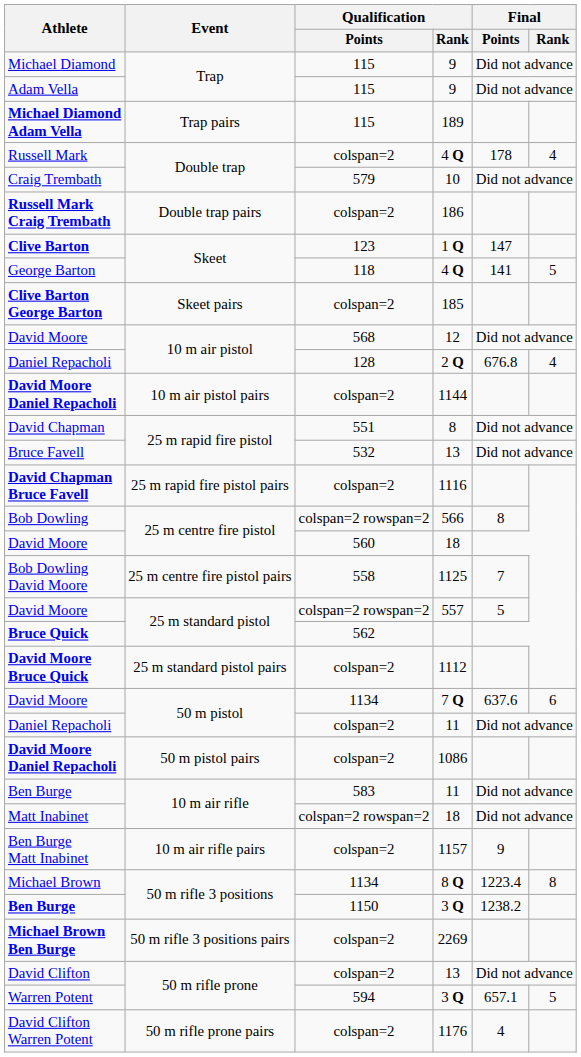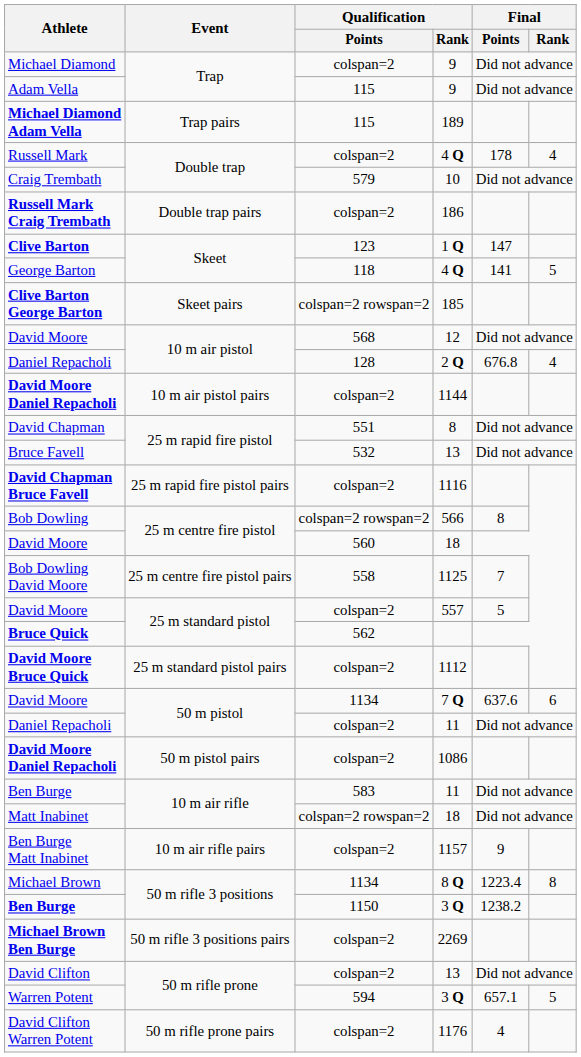(364, 64) 115 -> (364, 64) colspan=2
(364, 304) colspan=2 -> (364, 304) colspan=2 rowspan=2
(364, 610) colspan=2 rowspan=2 -> (364, 610) colspan=2
